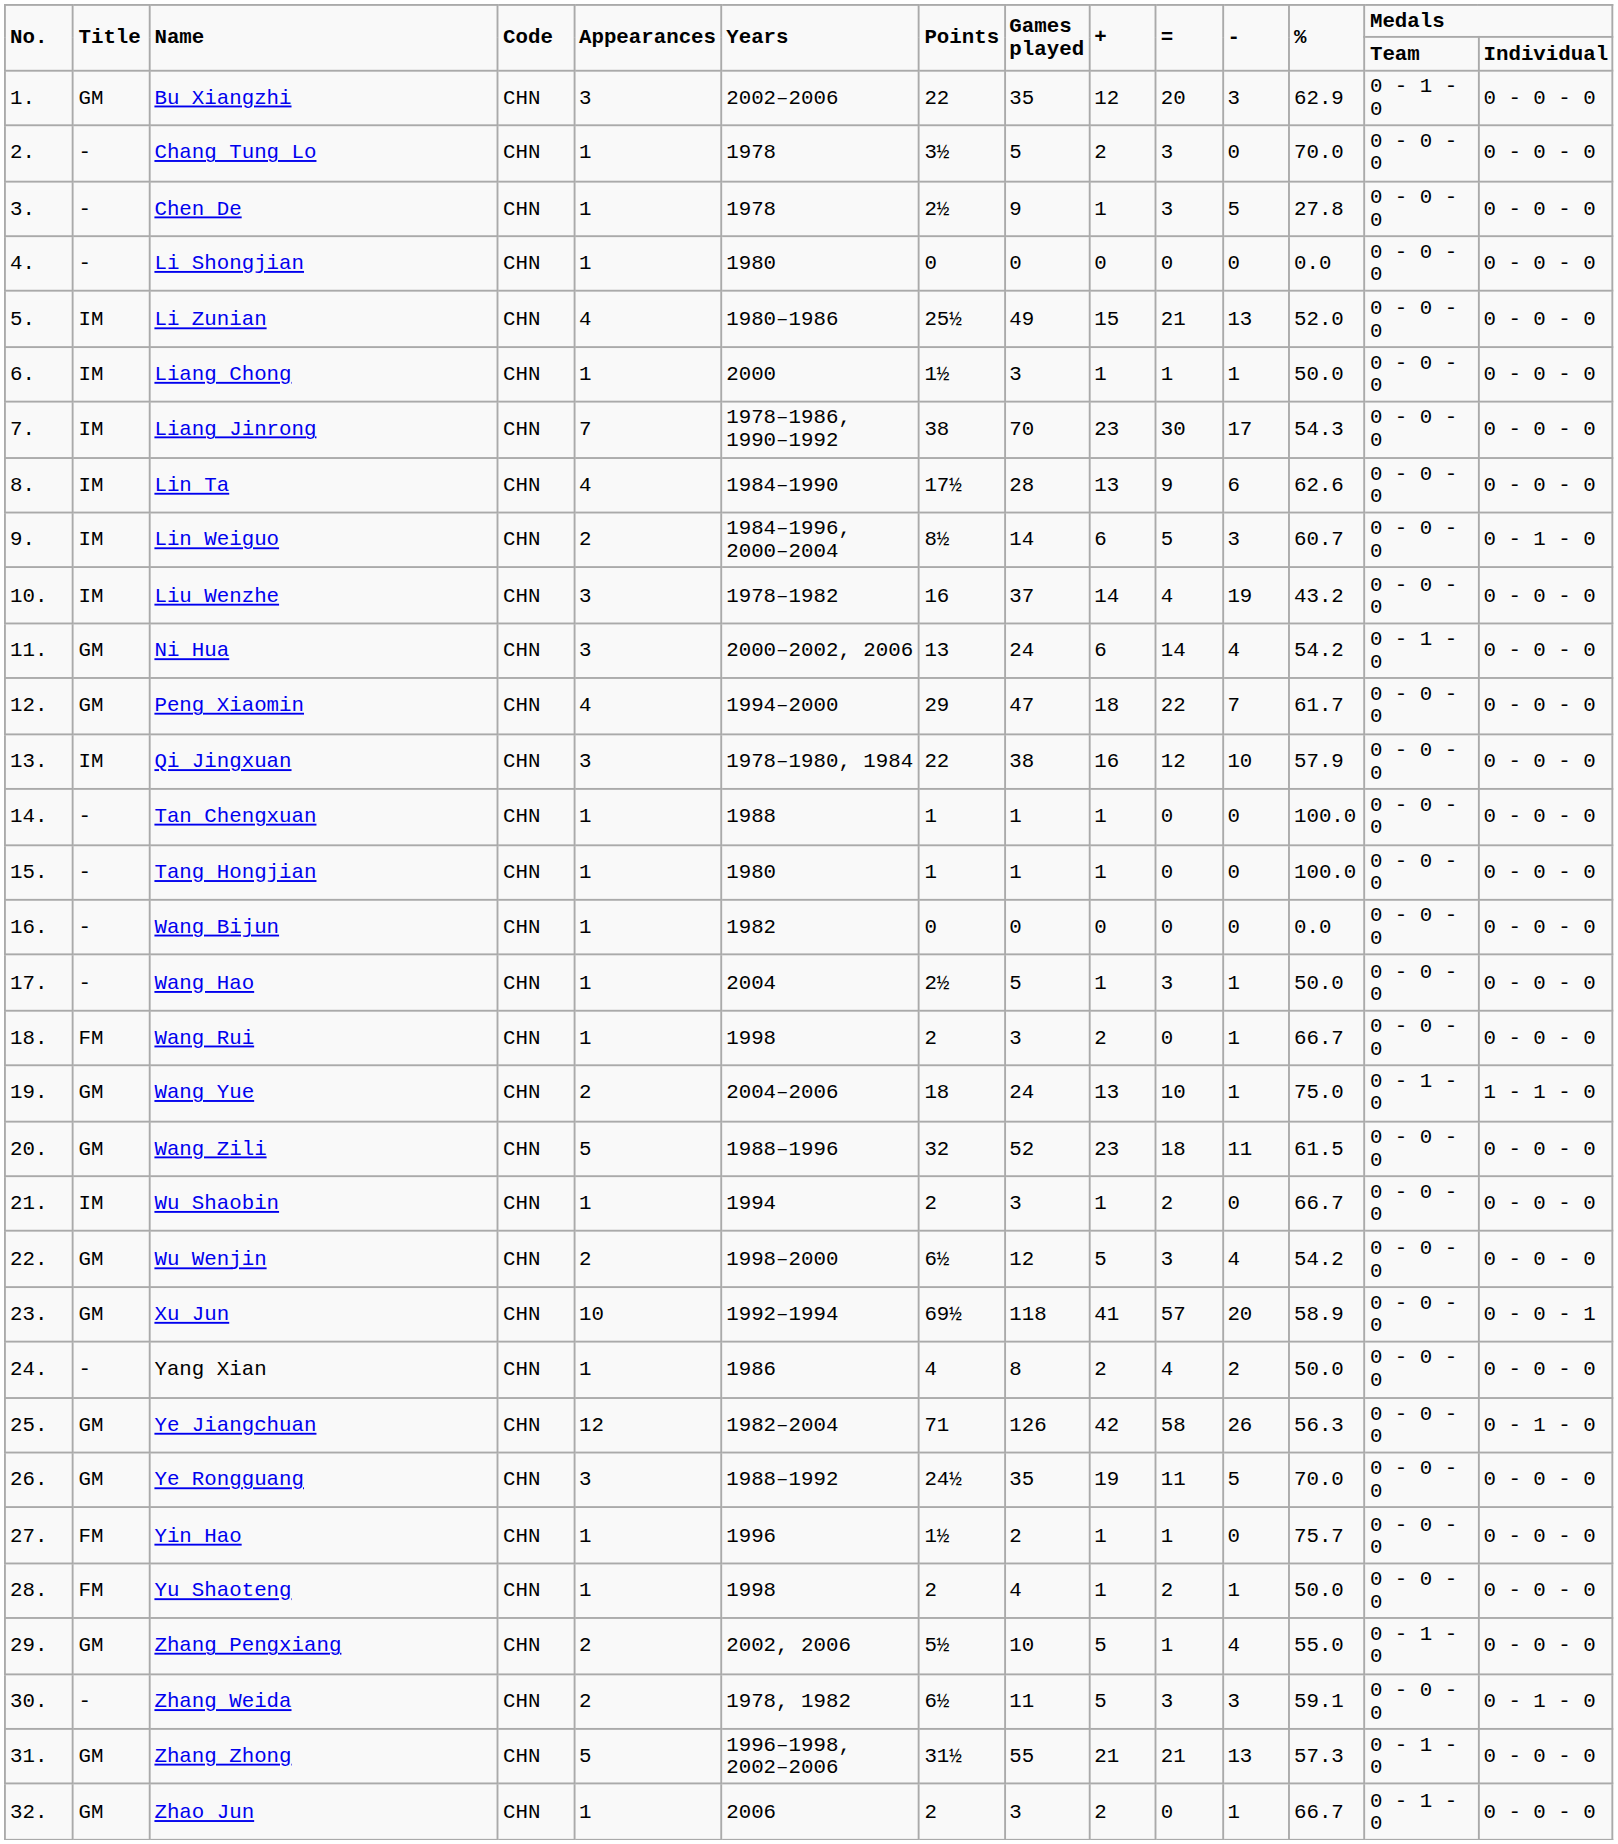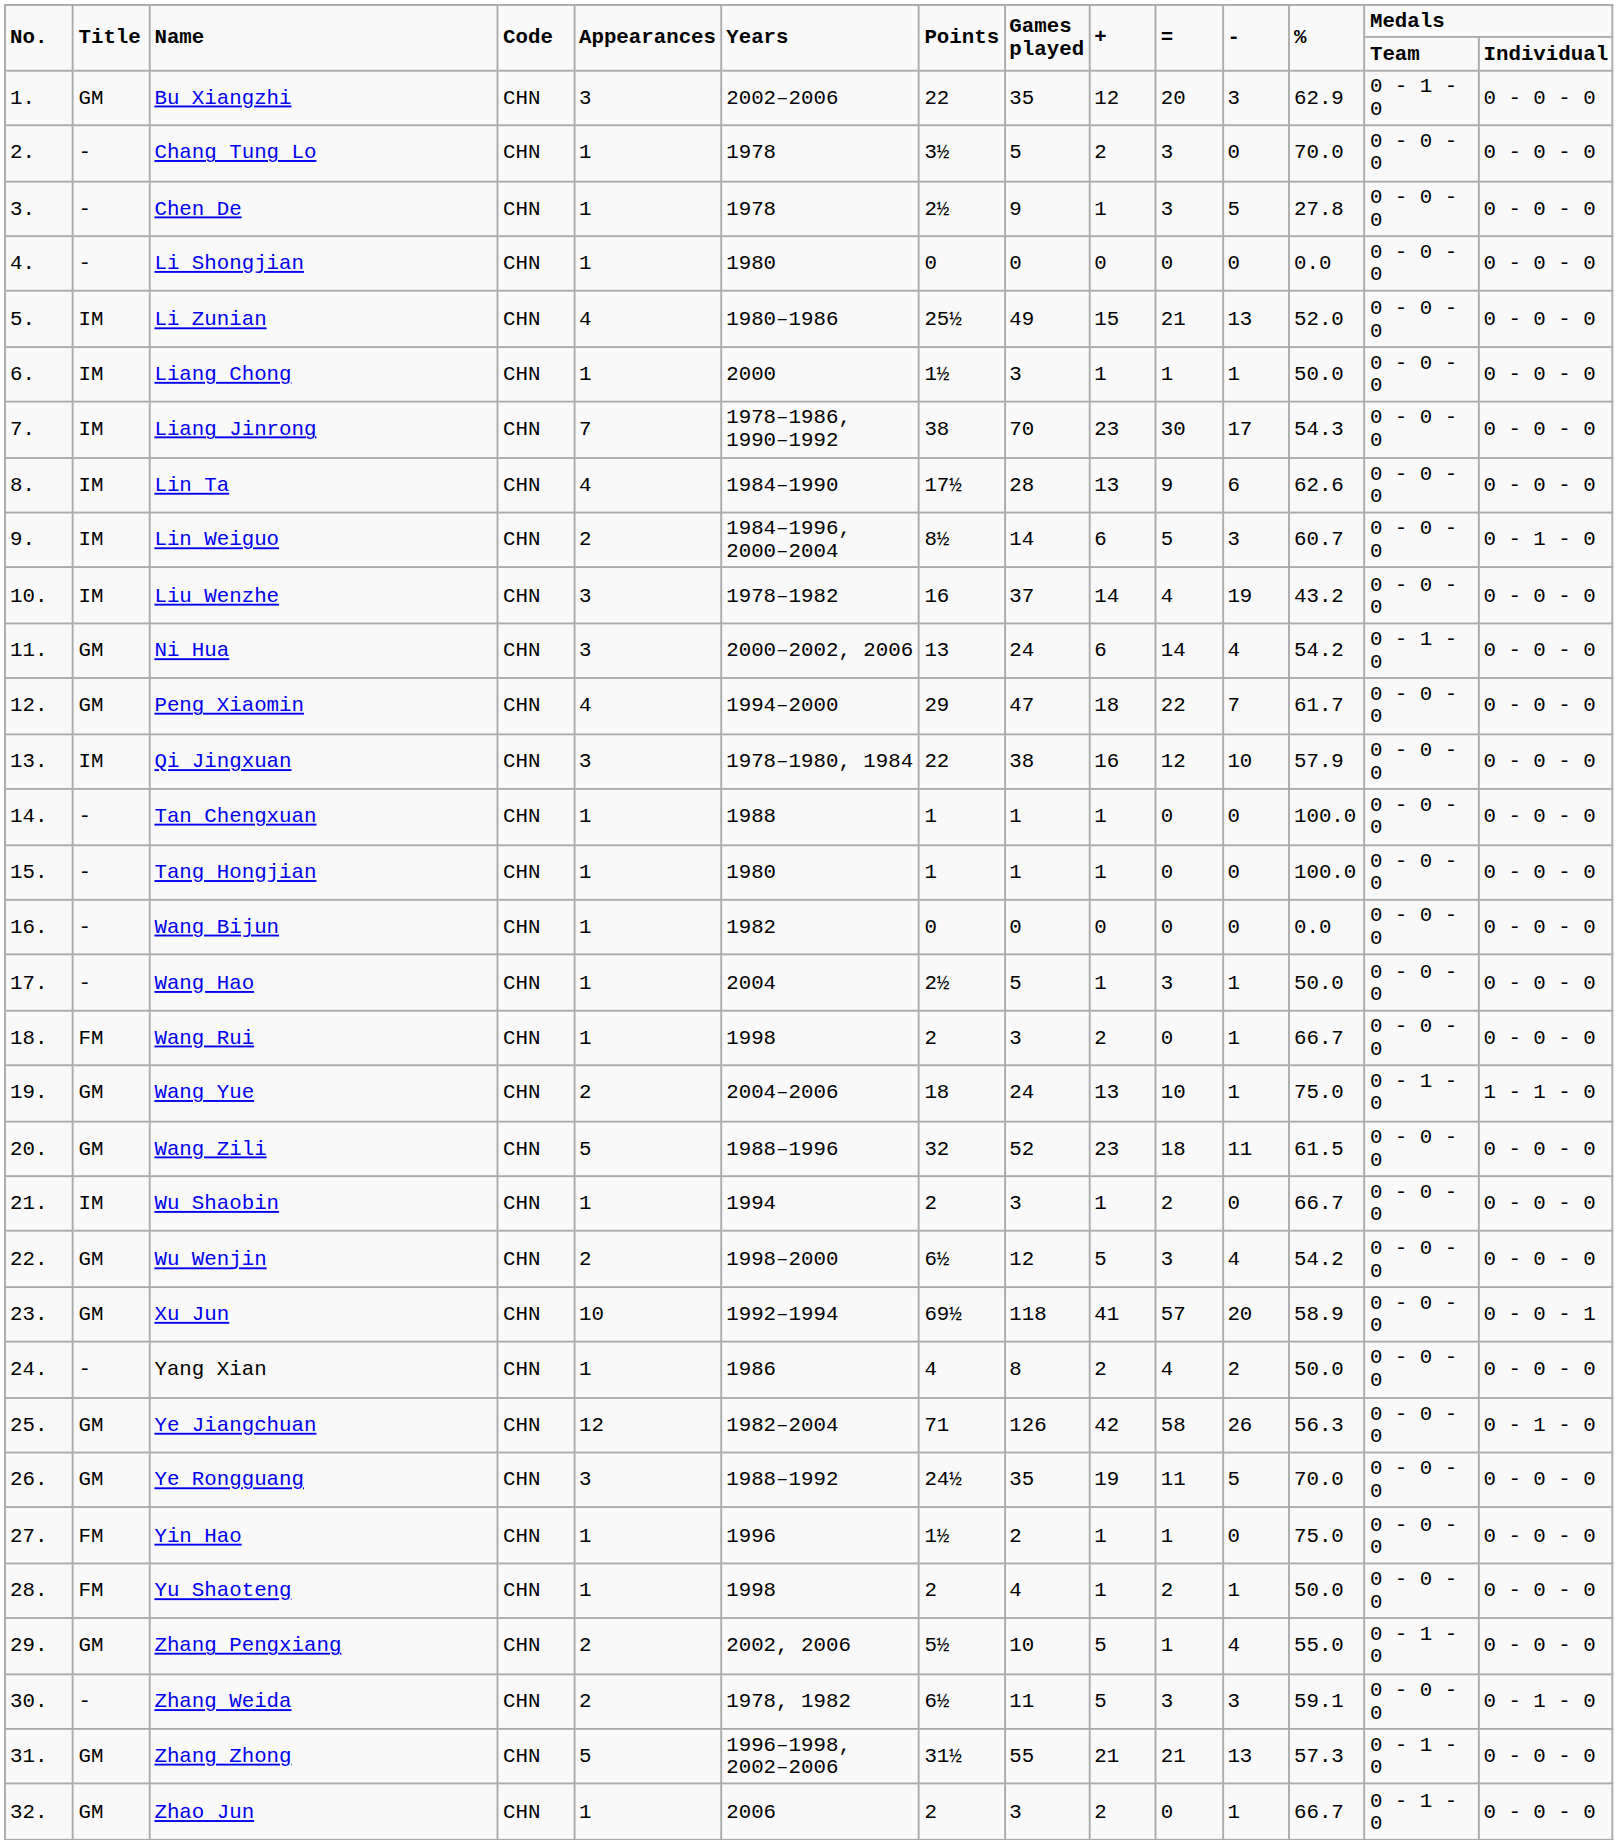(1319, 1535) 75.7 -> (1319, 1535) 75.0
